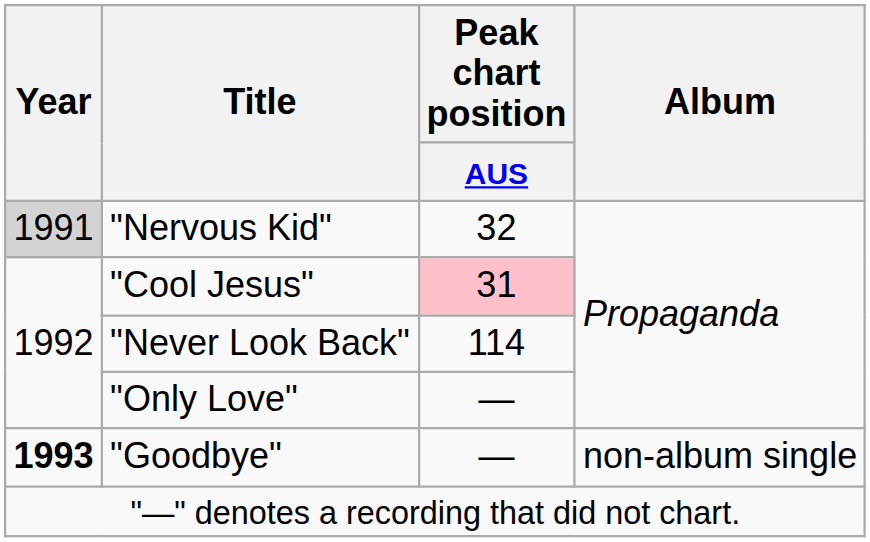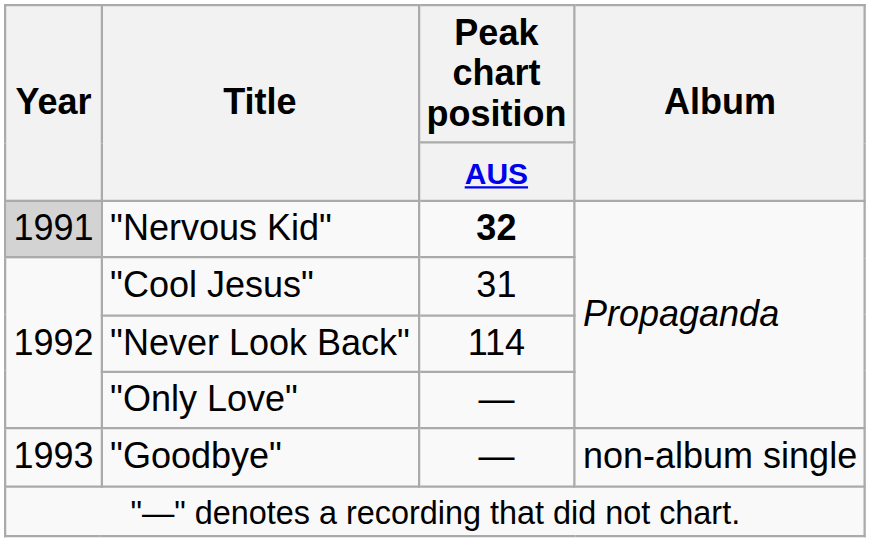(496, 228) normal -> (496, 228) bold
(496, 285) pink background -> (496, 285) no background
(53, 456) bold -> (53, 456) normal
